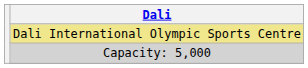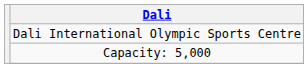(157, 34) khaki background -> (157, 34) no background
(157, 53) lightgrey background -> (157, 53) no background
